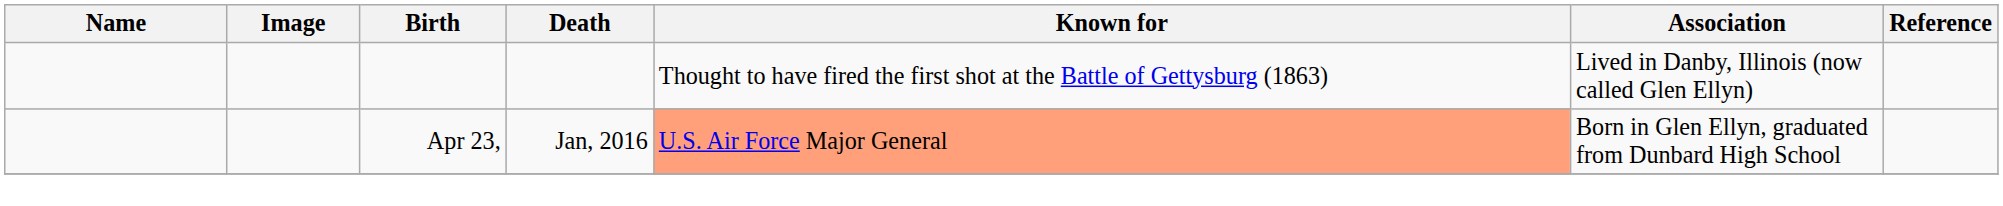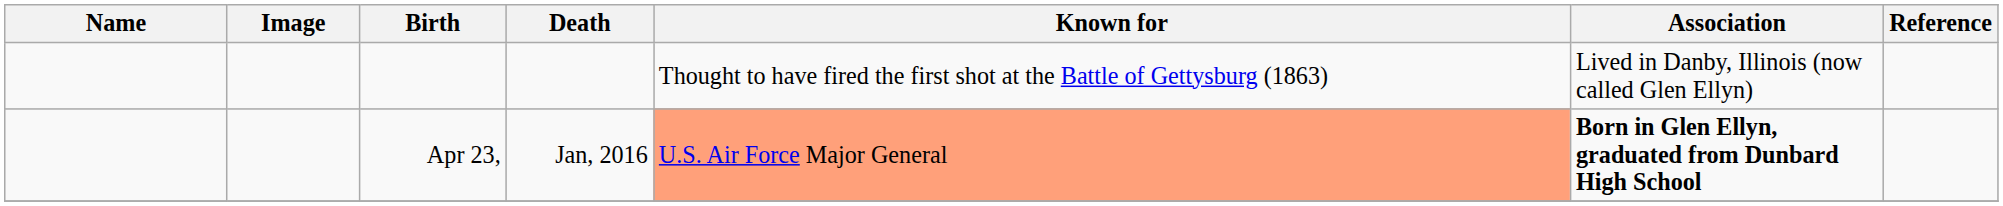(1722, 141) normal -> (1707, 154) bold
